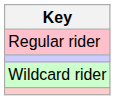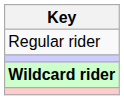(54, 42) pink background -> (54, 42) no background
(57, 74) normal -> (62, 74) bold
